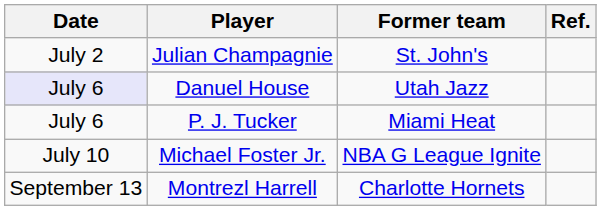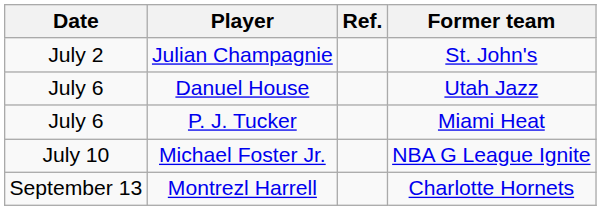columns swapped: (442, 21) <-> (571, 21)
(76, 88) lavender background -> (76, 88) no background
